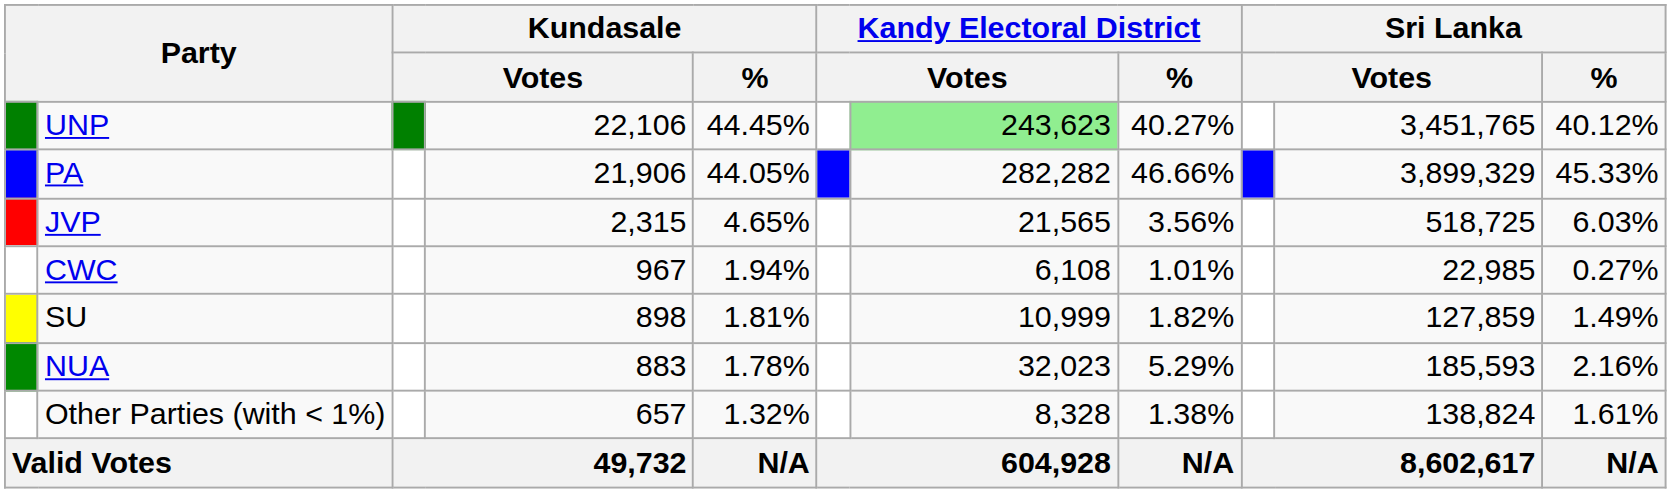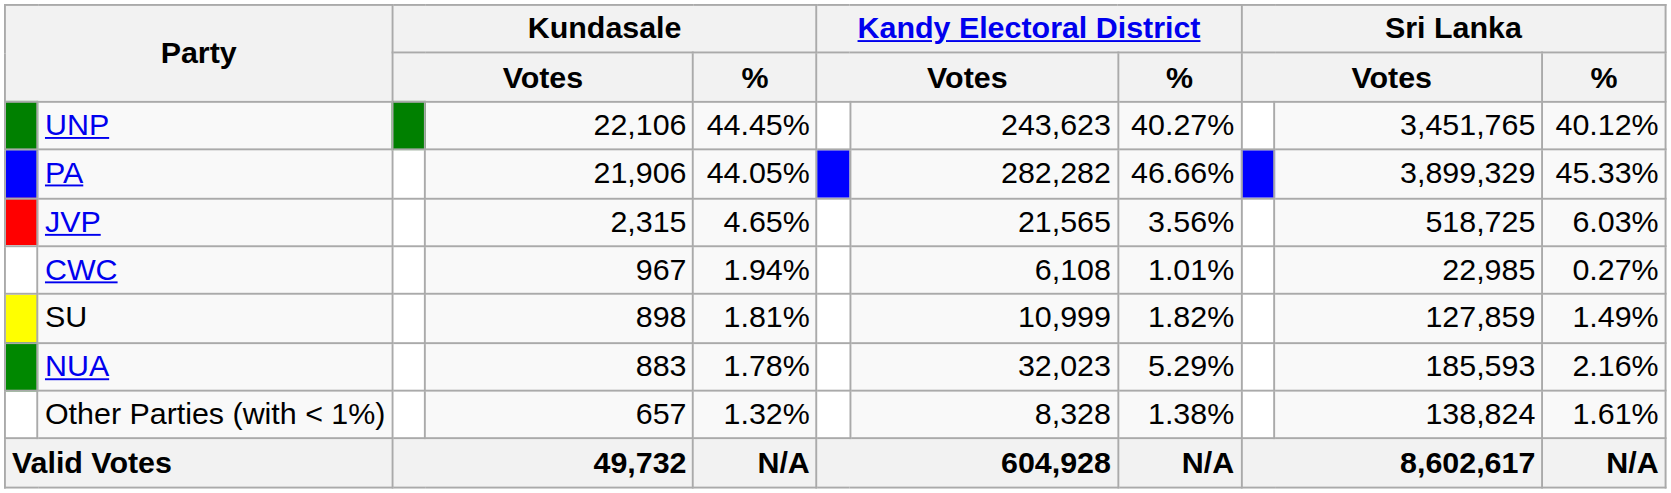(1056, 125) lightgreen background -> (1056, 125) no background
